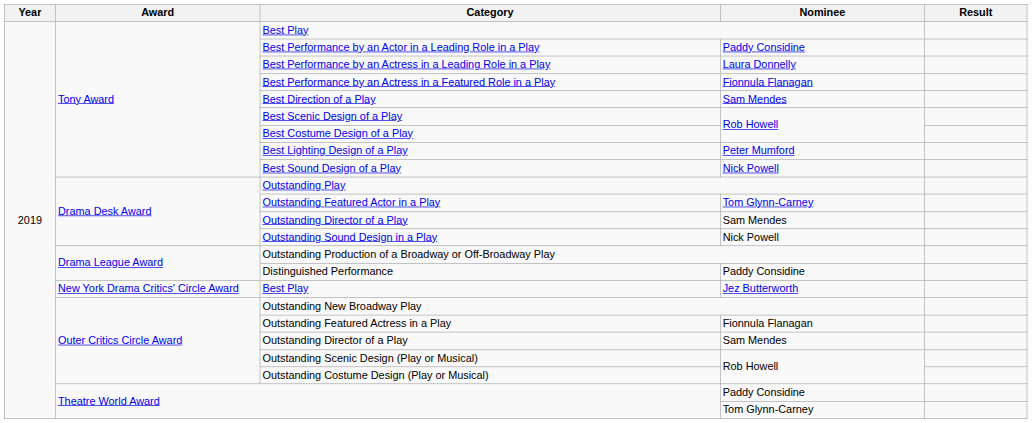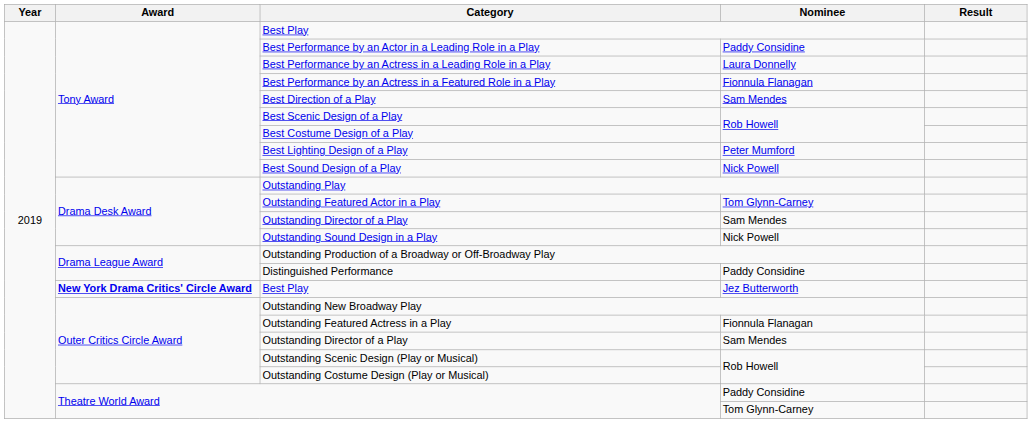(148, 289) normal -> (155, 289) bold
